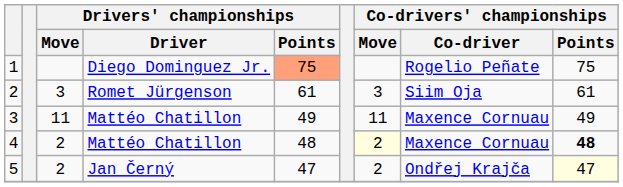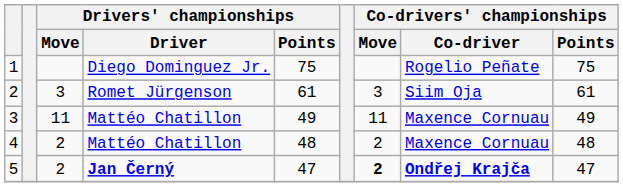(307, 68) lightsalmon background -> (307, 68) no background
(378, 144) lightyellow background -> (378, 144) no background
(586, 144) bold -> (586, 144) normal
(131, 169) normal -> (131, 169) bold
(378, 169) normal -> (378, 169) bold
(467, 169) normal -> (467, 169) bold
(586, 169) lightyellow background -> (586, 169) no background
